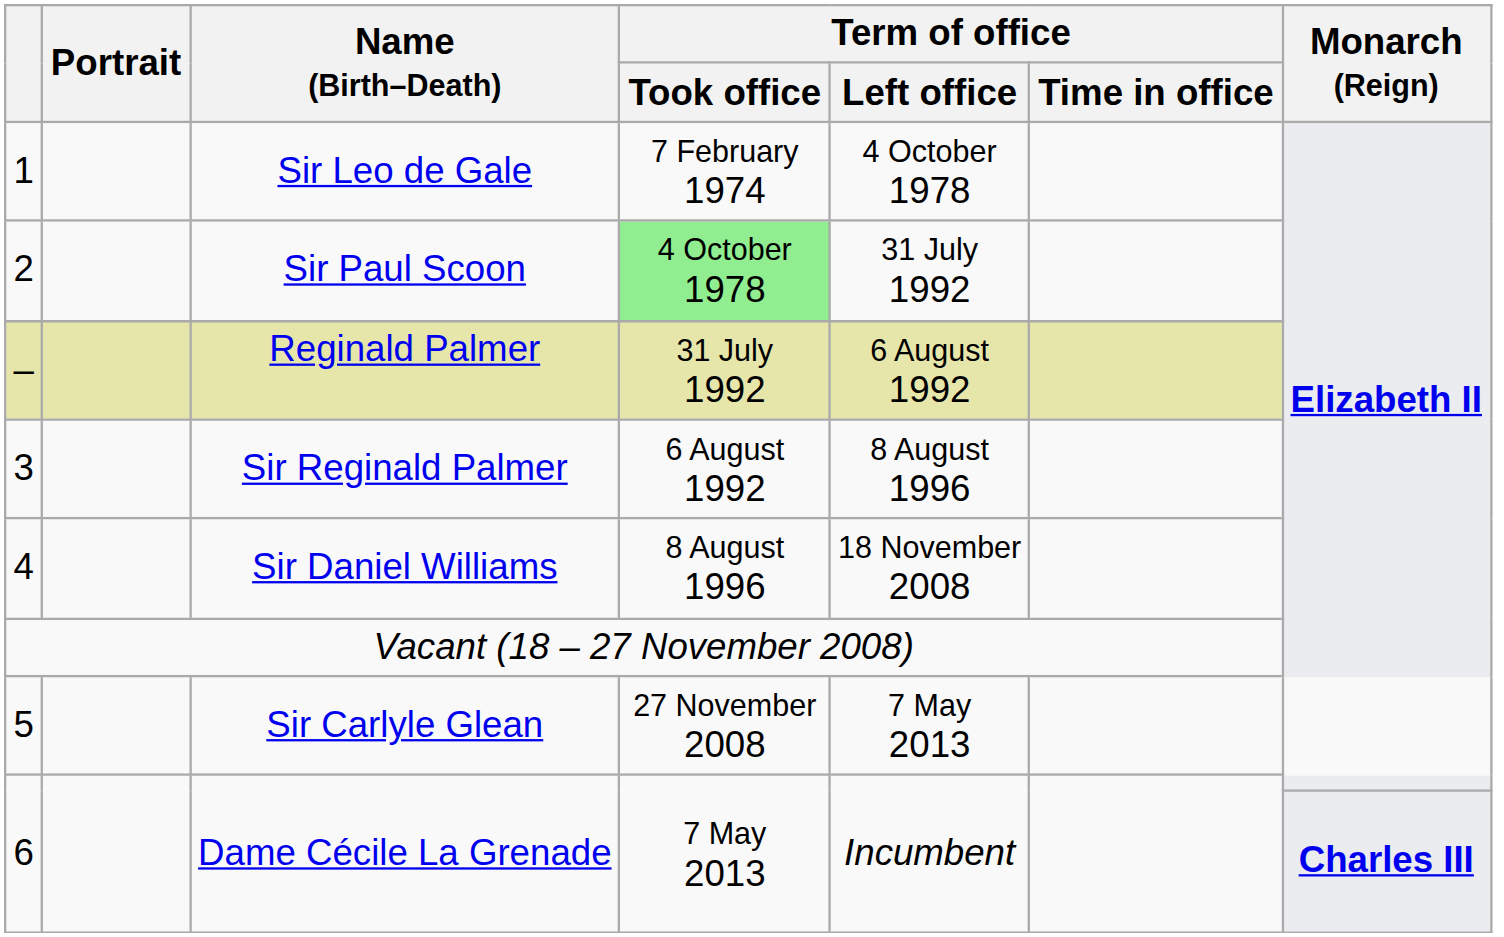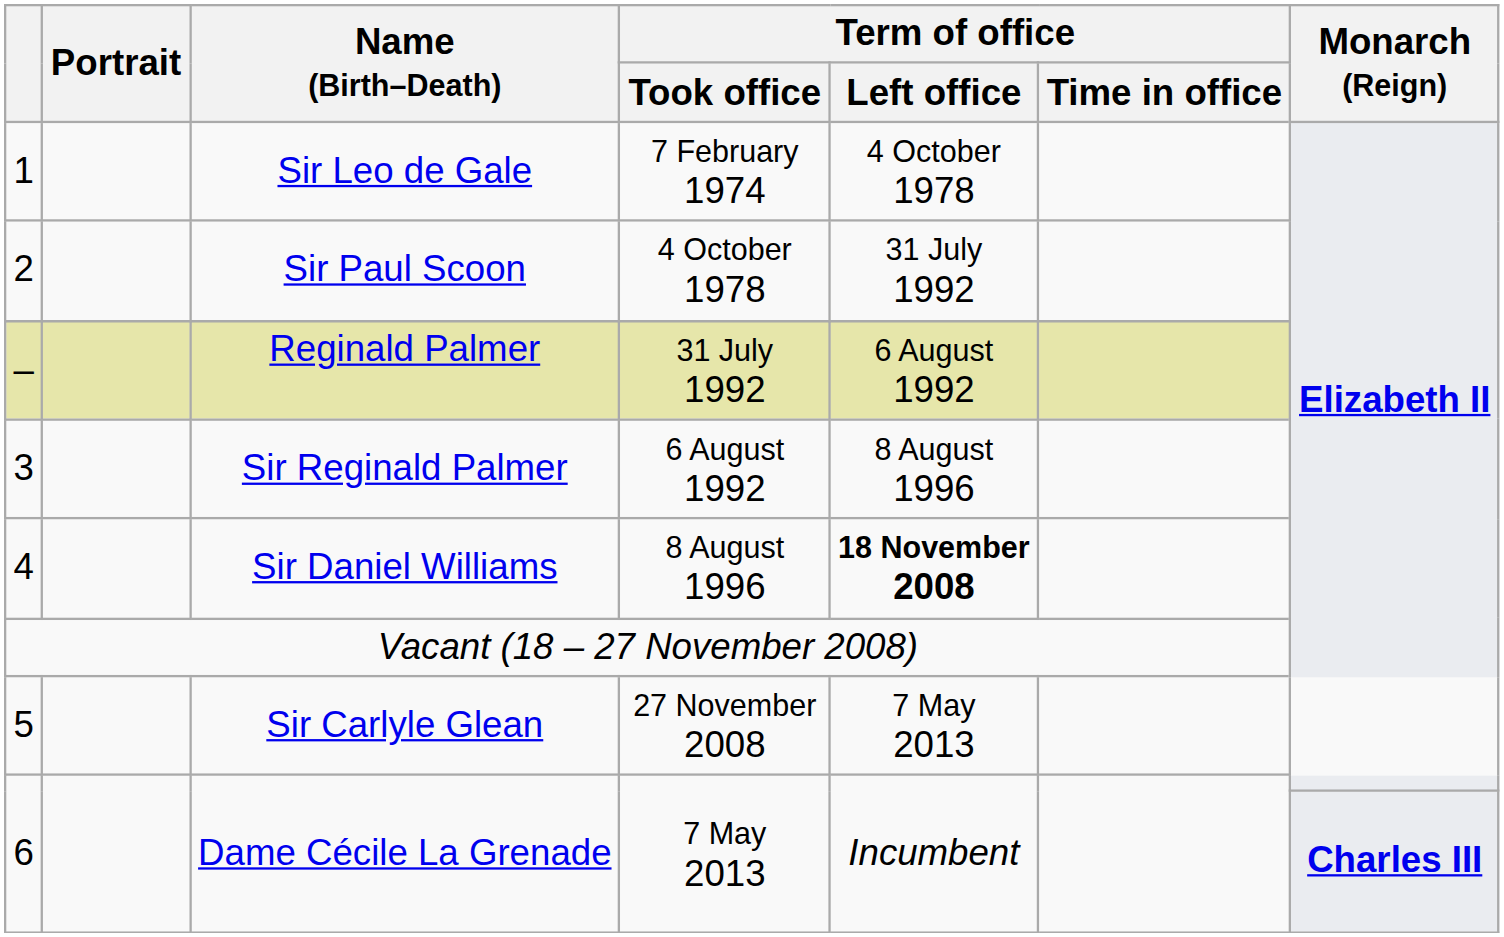(725, 272) lightgreen background -> (725, 272) no background
(930, 569) normal -> (934, 567) bold
